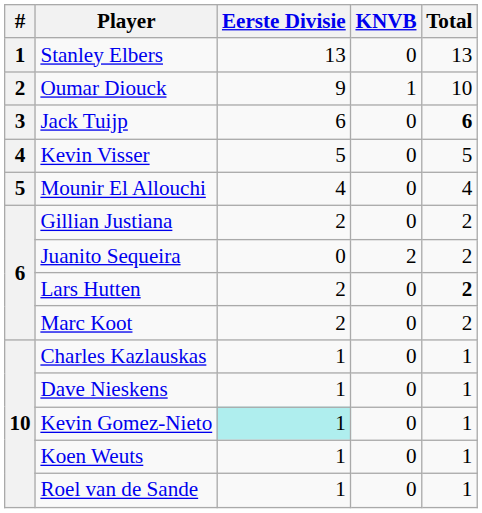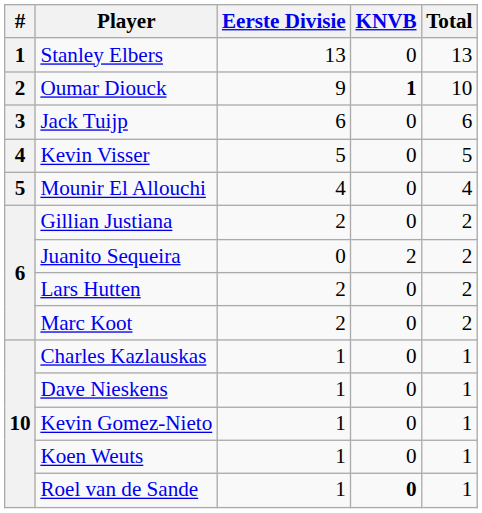(411, 88) normal -> (411, 88) bold
(467, 121) bold -> (467, 121) normal
(467, 289) bold -> (467, 289) normal
(340, 423) paleturquoise background -> (340, 423) no background
(411, 490) normal -> (411, 490) bold
